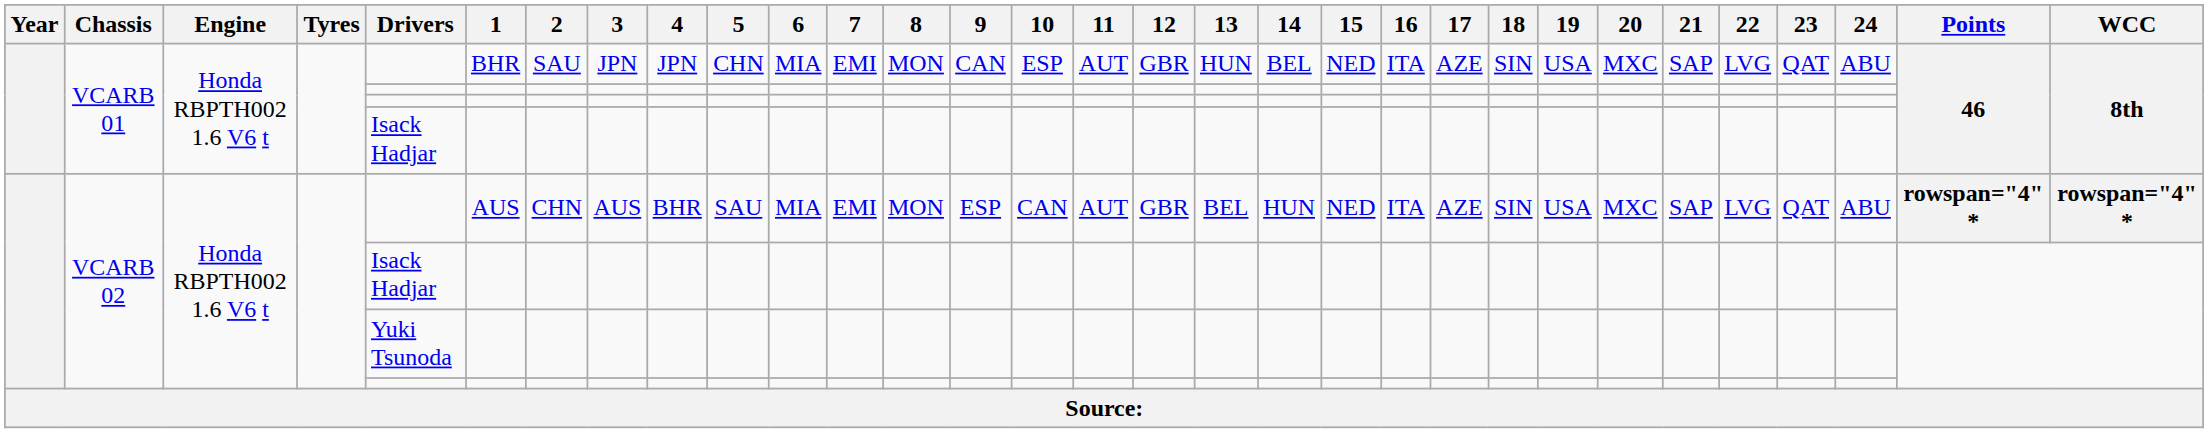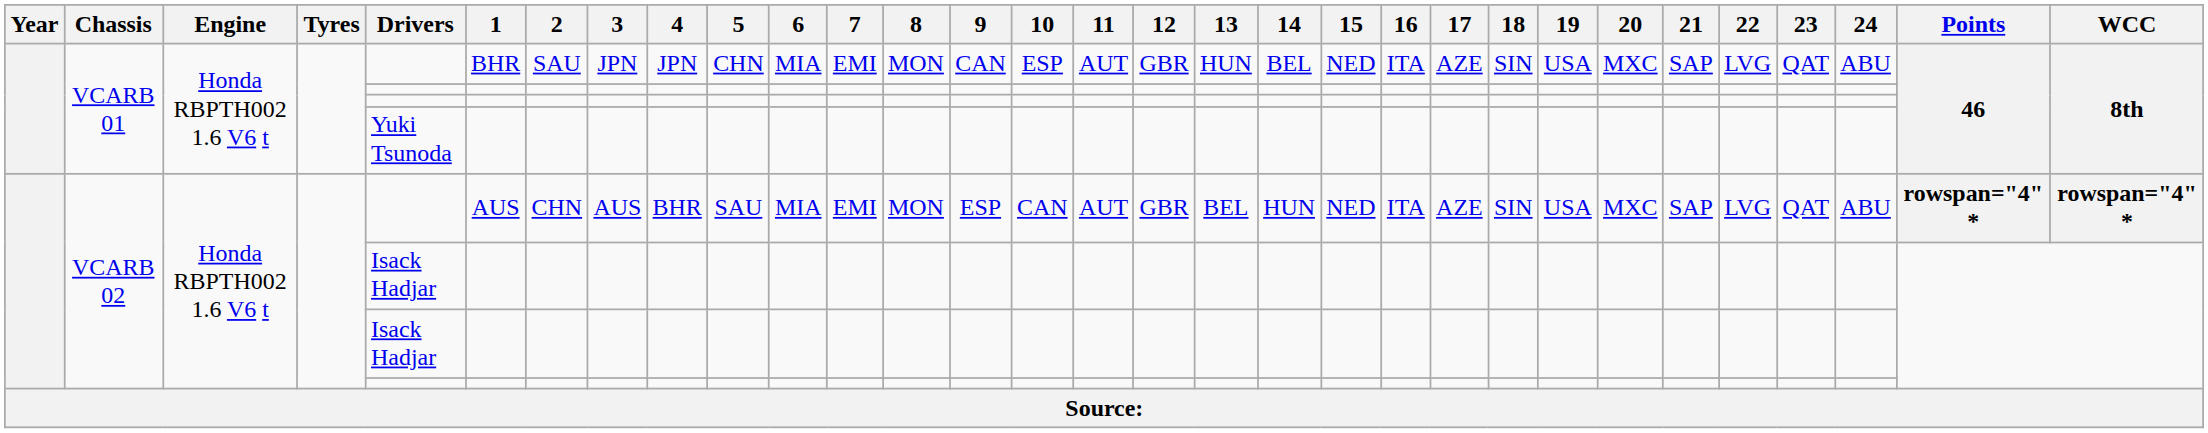(404, 139) Isack Hadjar -> (411, 139) Yuki Tsunoda
(411, 342) Yuki Tsunoda -> (404, 342) Isack Hadjar
